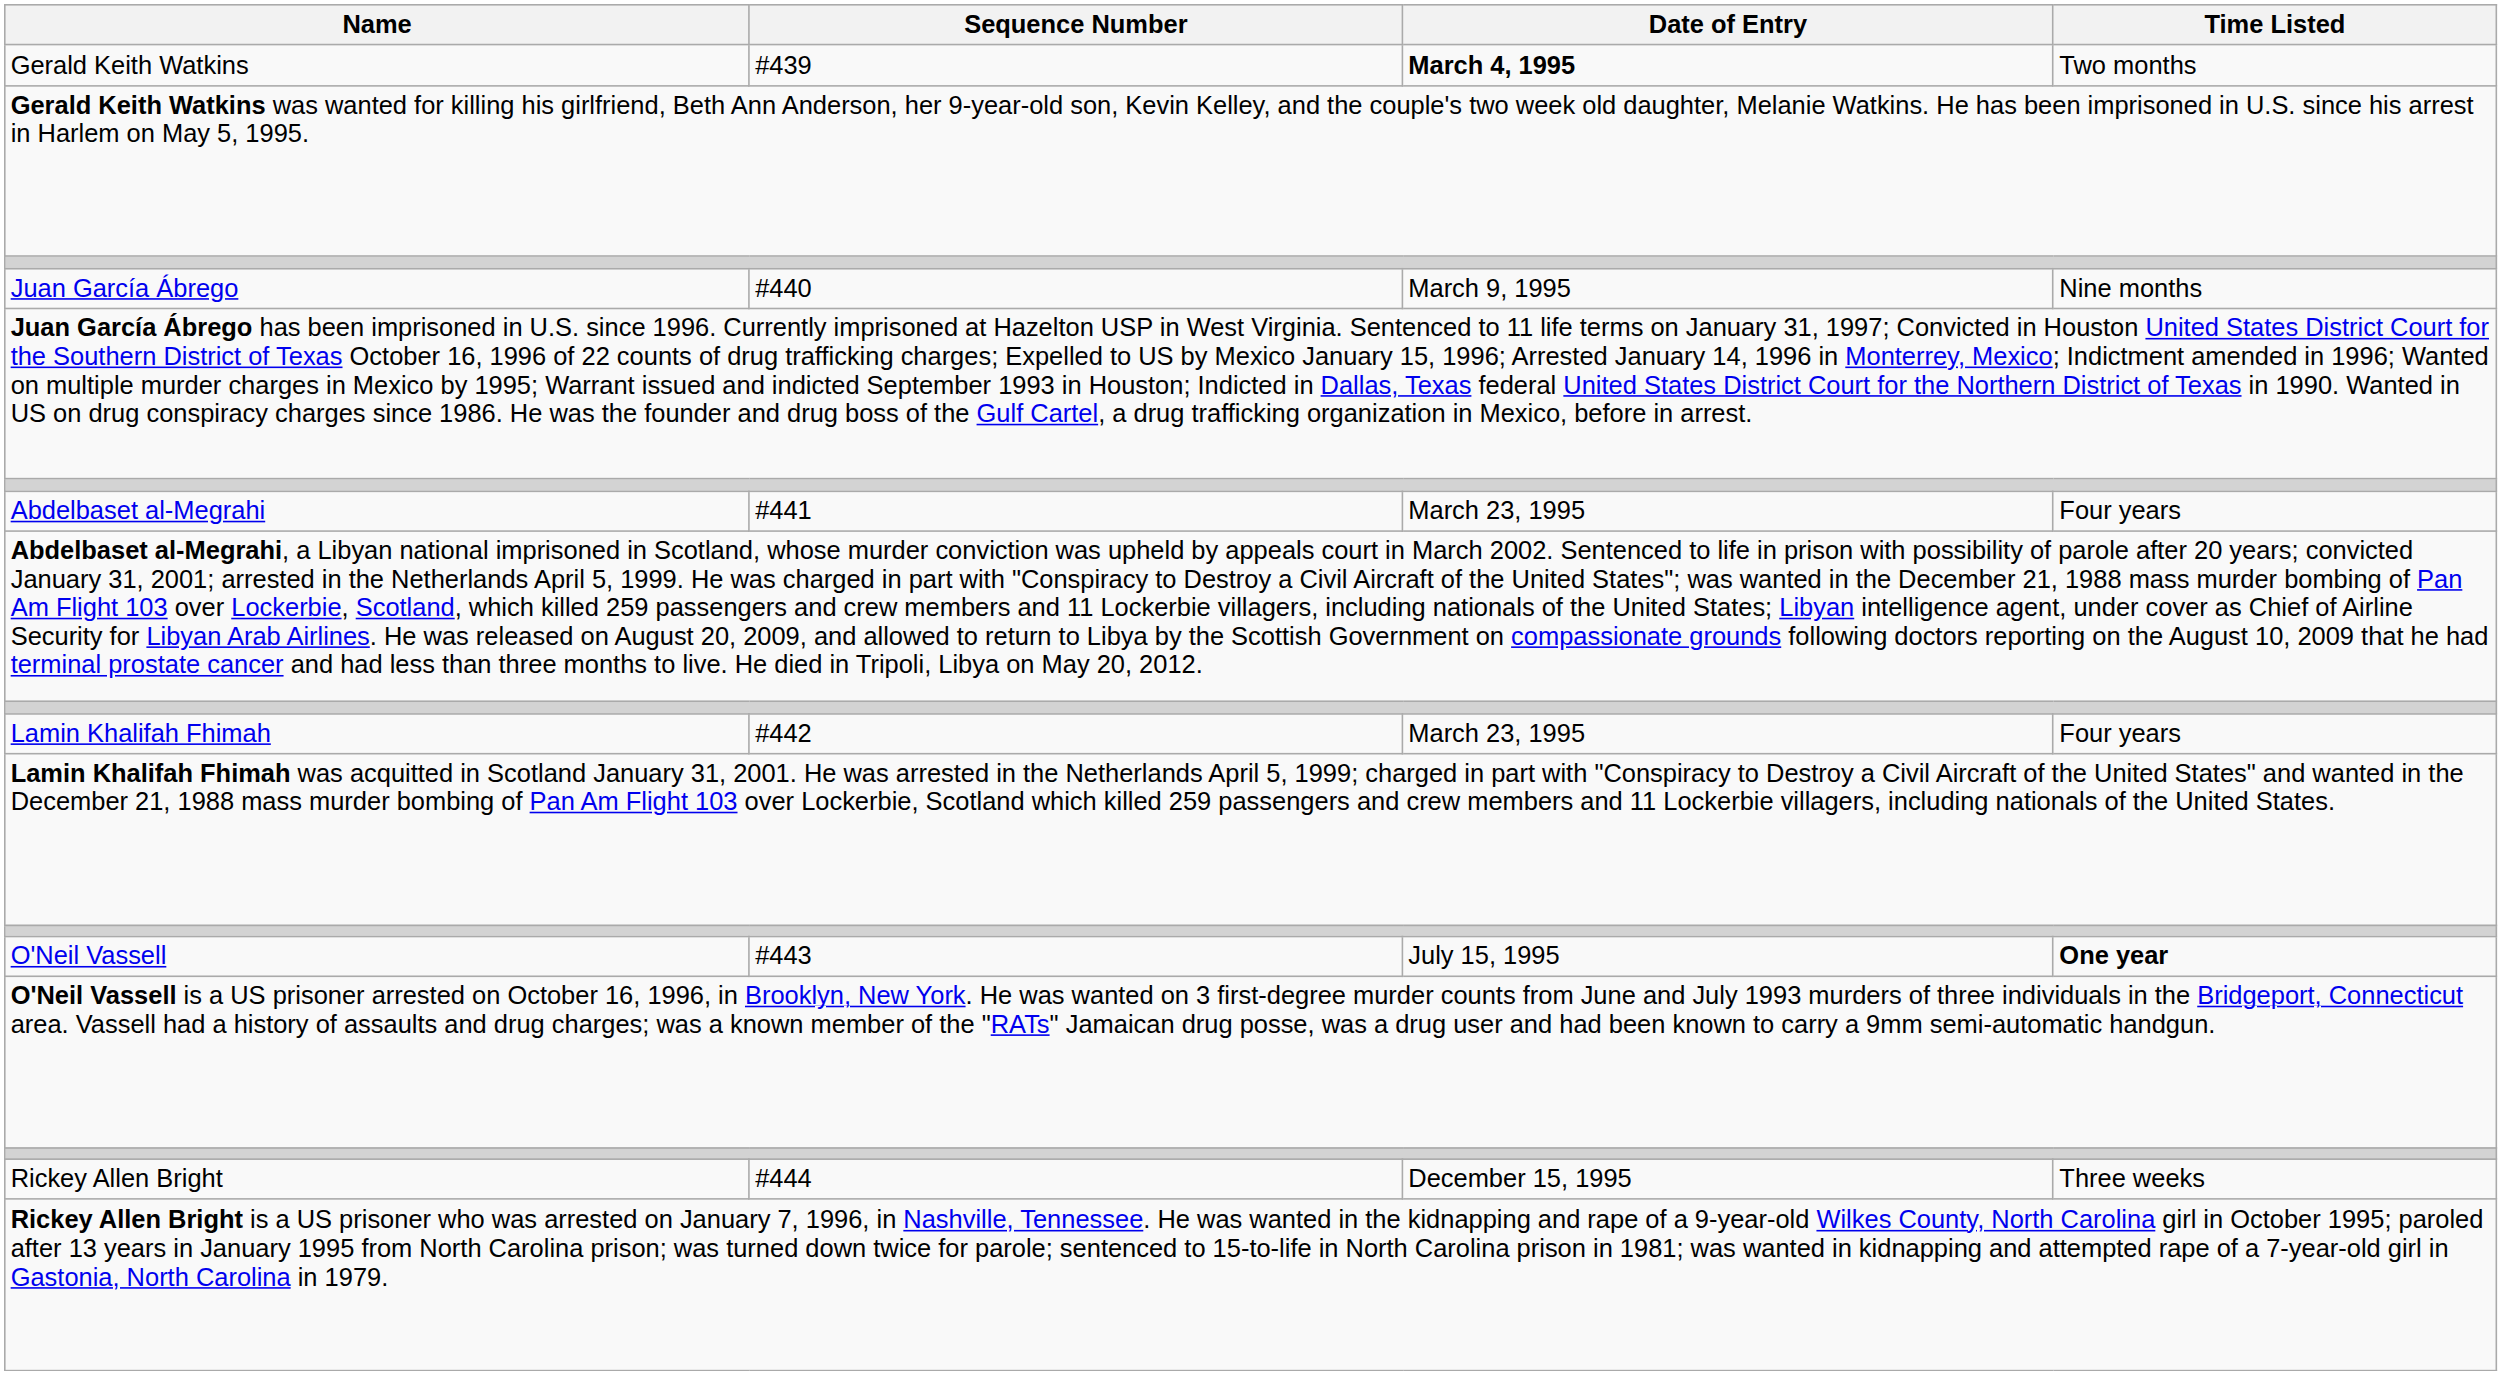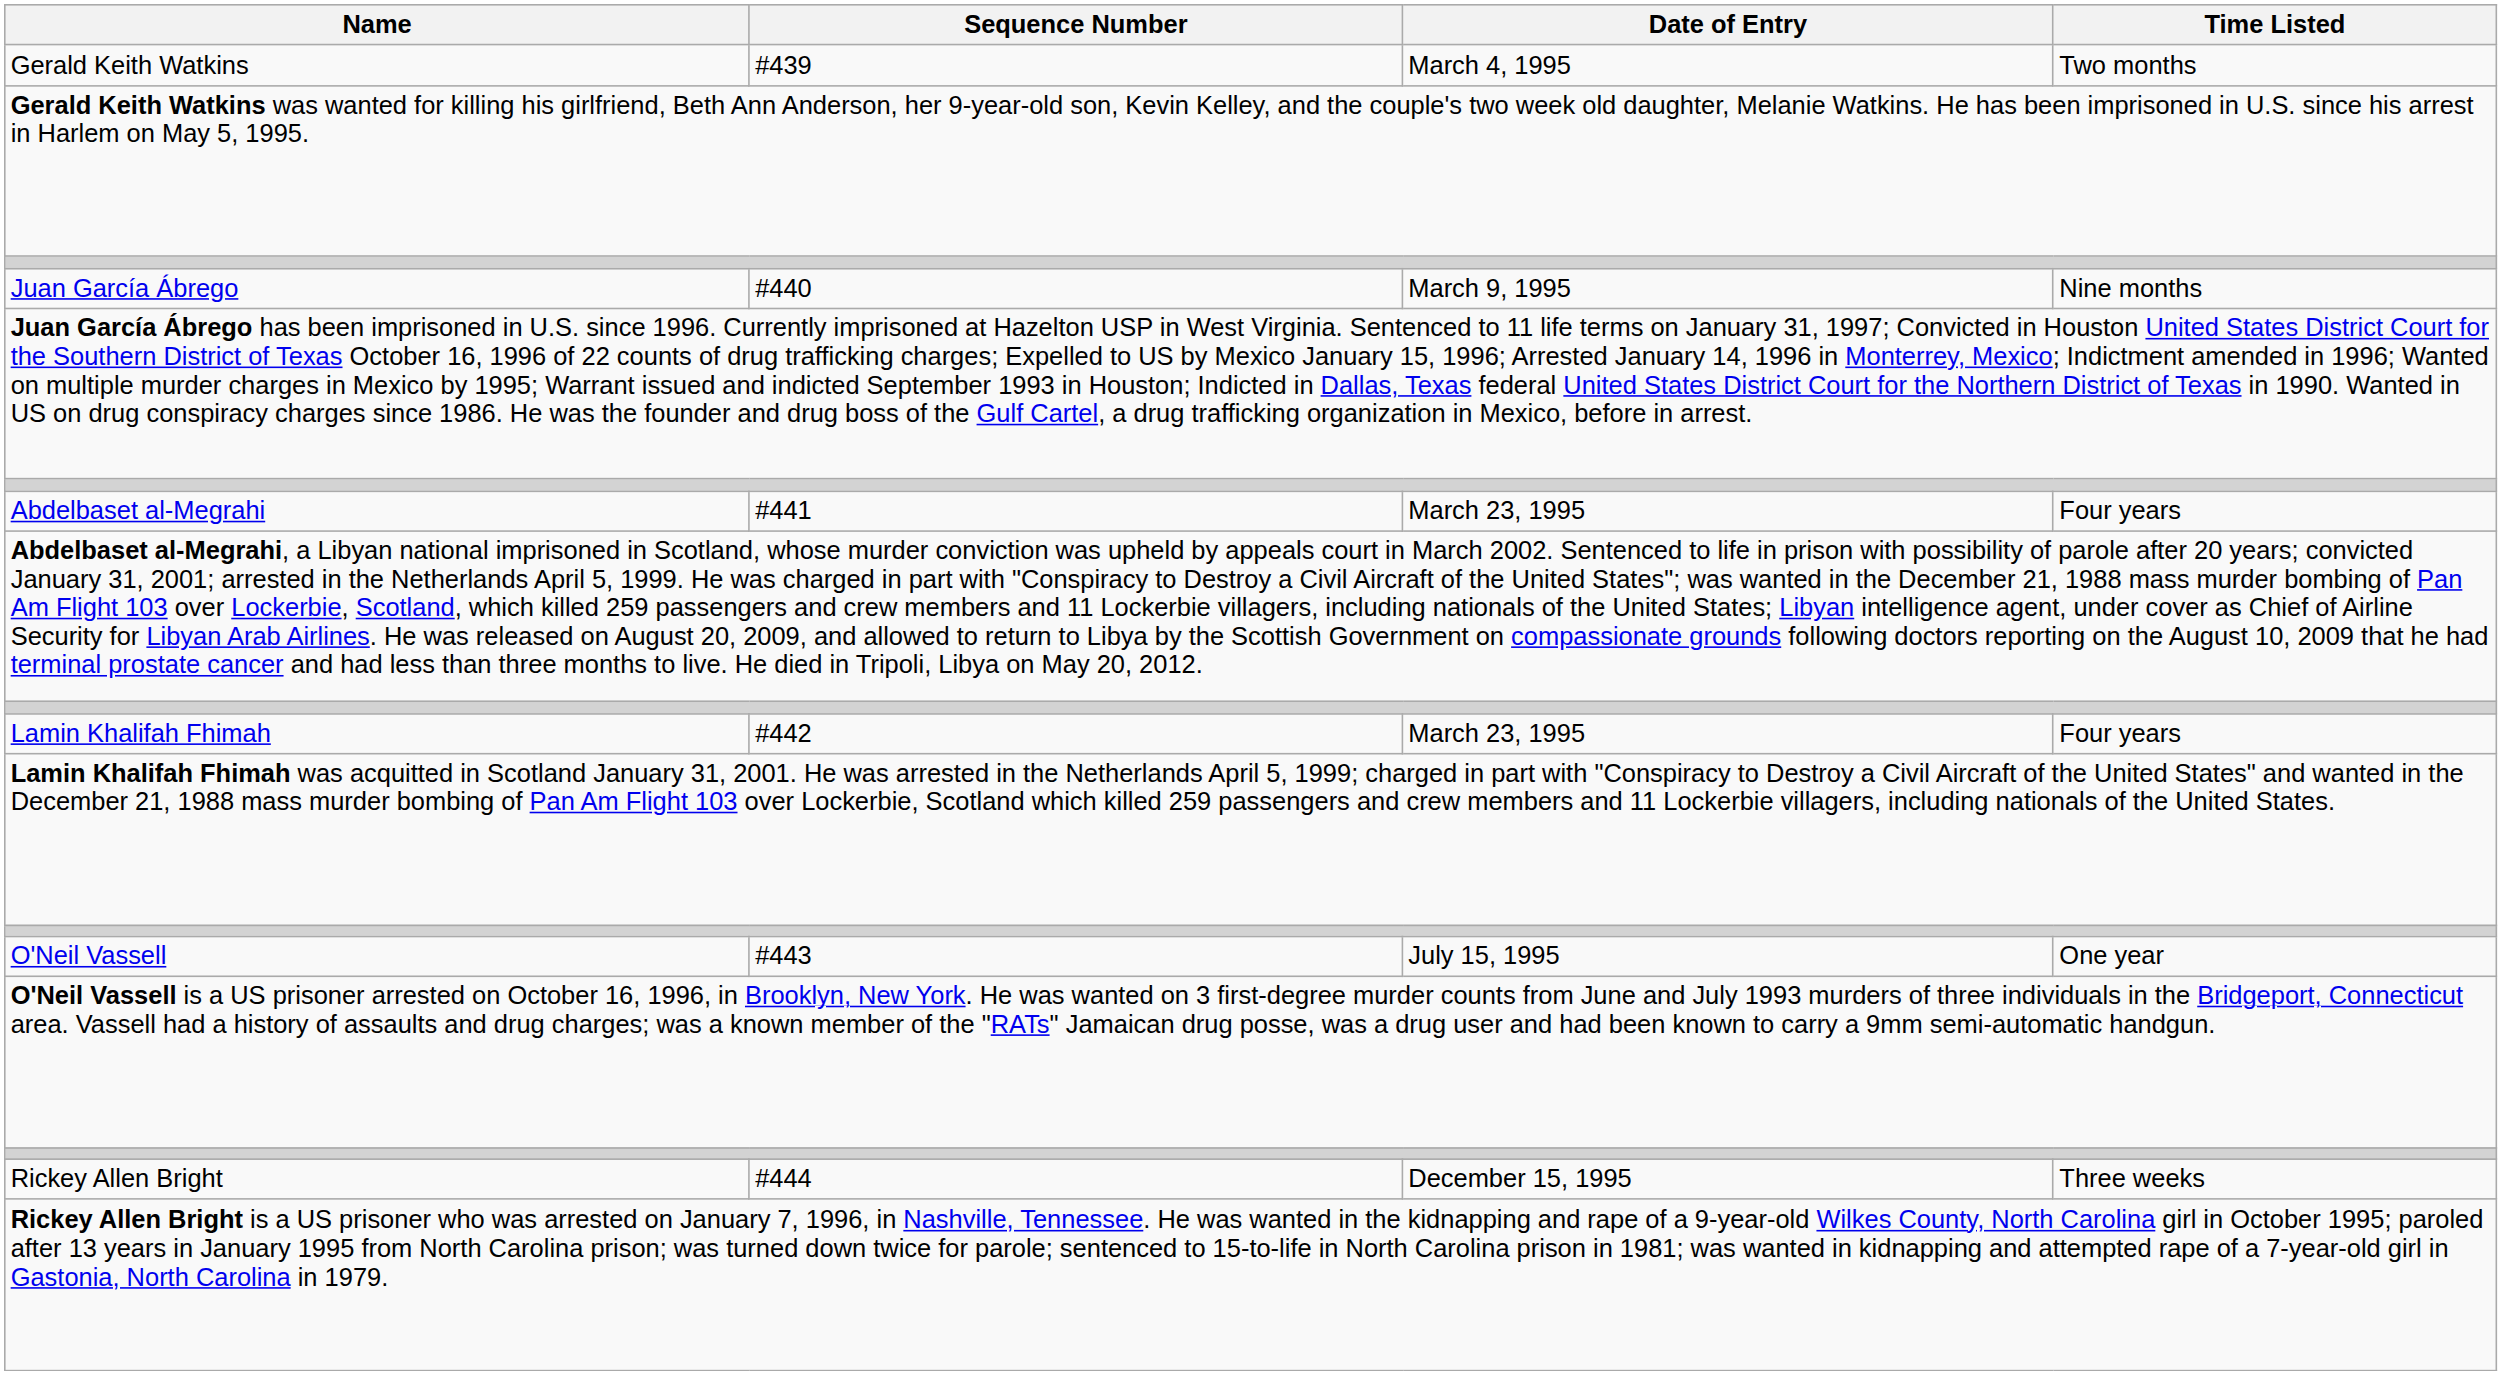(1492, 65) bold -> (1490, 65) normal
(2114, 956) bold -> (2112, 956) normal
